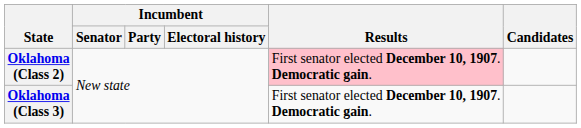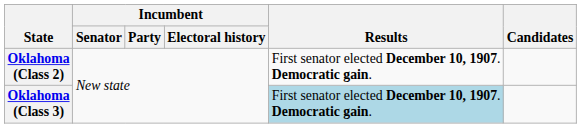(386, 66) pink background -> (386, 66) no background
(386, 104) no background -> (386, 104) lightblue background
